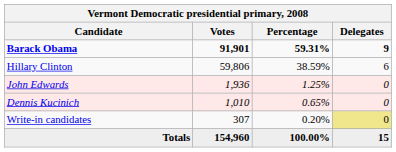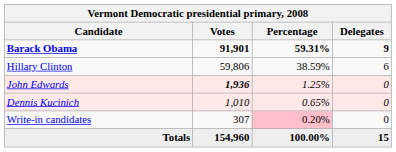(237, 84) normal -> (237, 84) bold
(316, 120) no background -> (316, 120) pink background
(386, 120) khaki background -> (386, 120) no background
